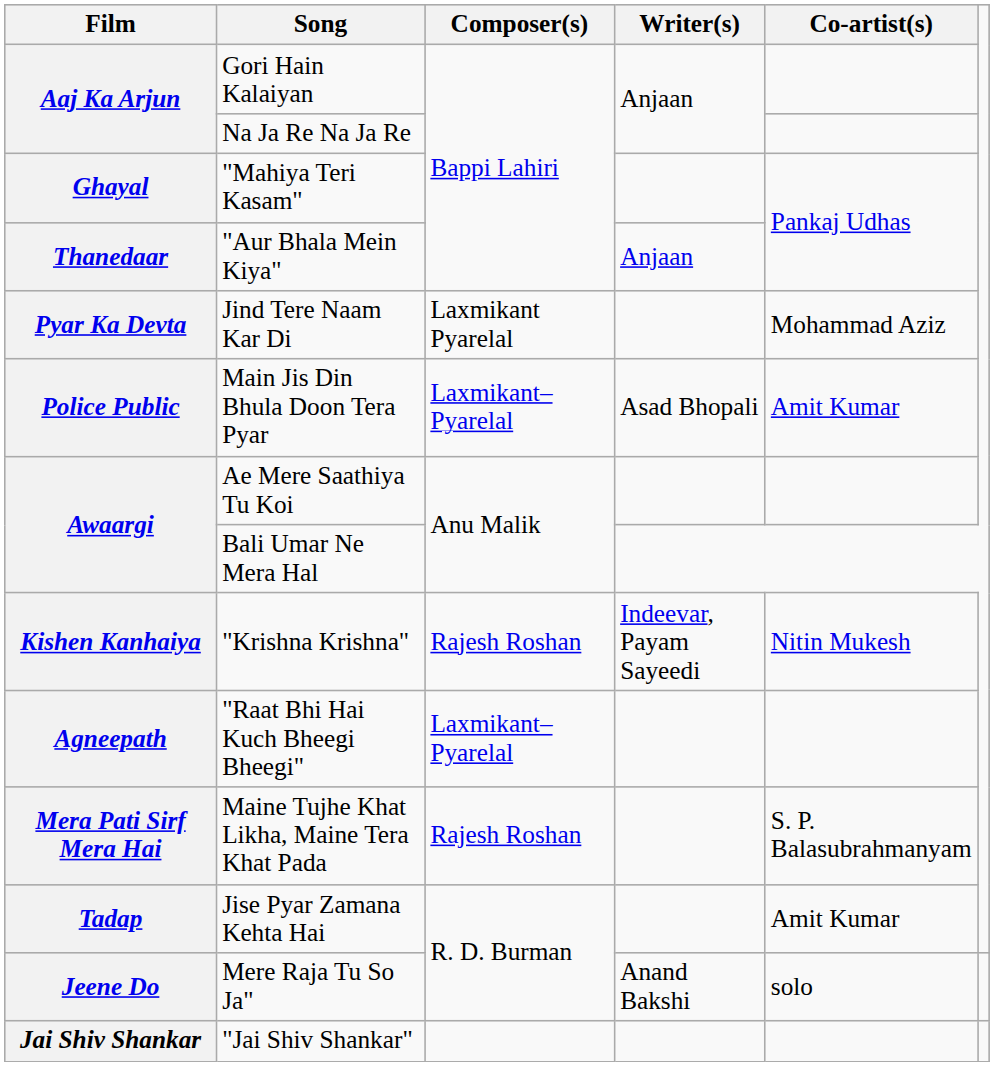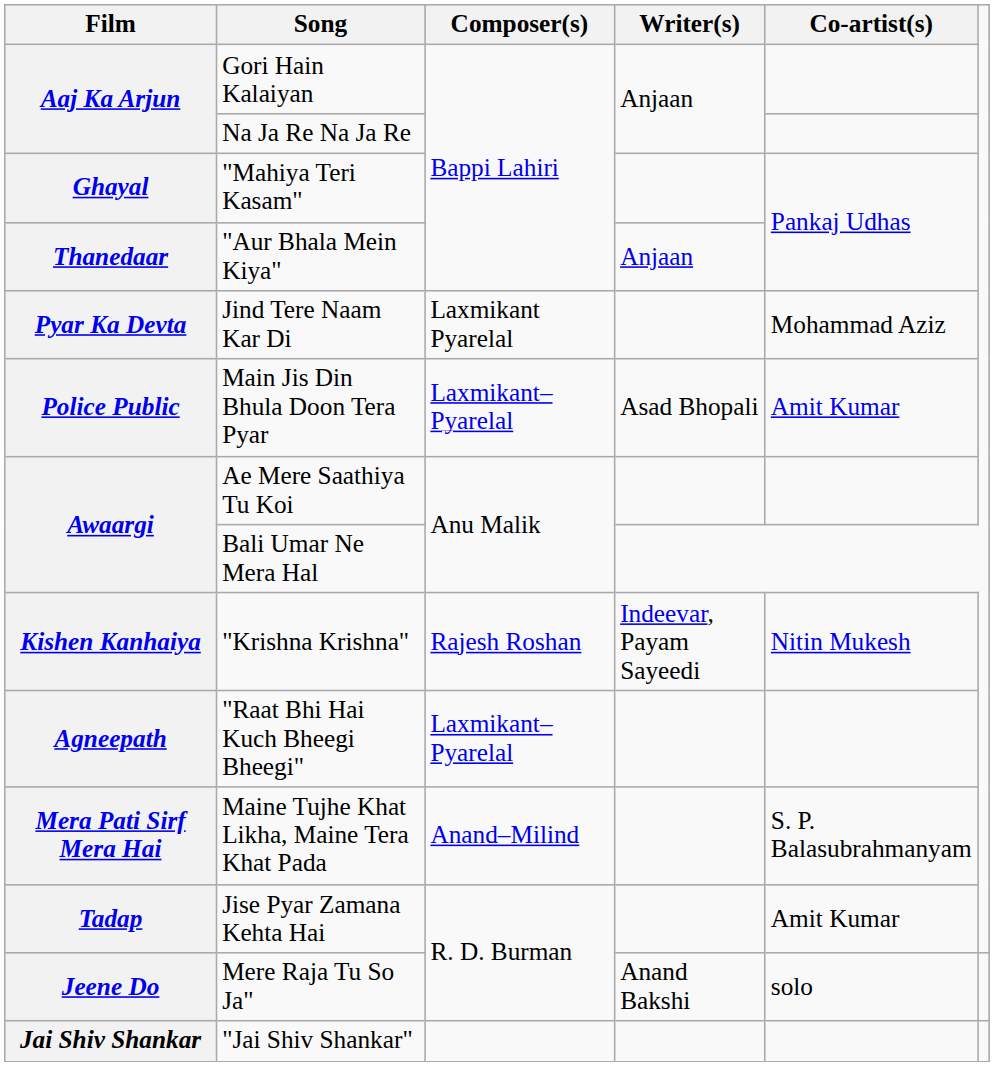(506, 835) Rajesh Roshan -> (505, 835) Anand–Milind
